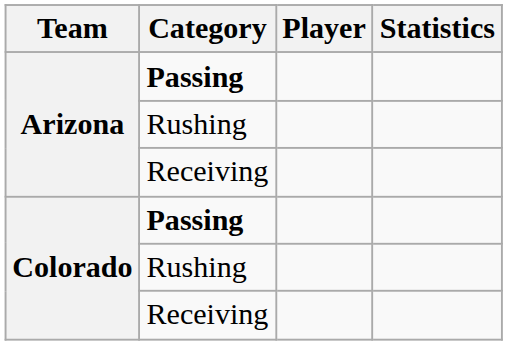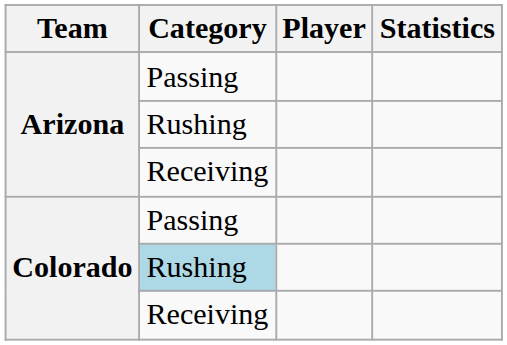(195, 76) bold -> (192, 76) normal
(195, 219) bold -> (192, 219) normal
(197, 266) no background -> (197, 266) lightblue background
